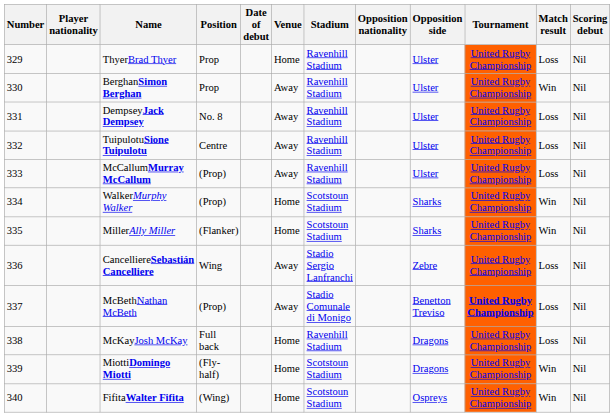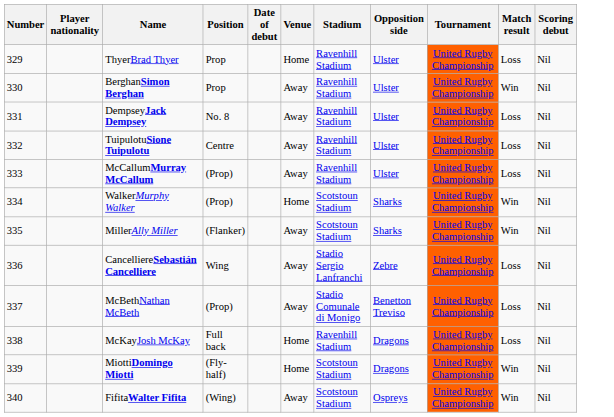- column: (383, 24)
(287, 231) Home -> (296, 231) Away
(500, 306) bold -> (463, 306) normal
(287, 397) Home -> (296, 397) Away
